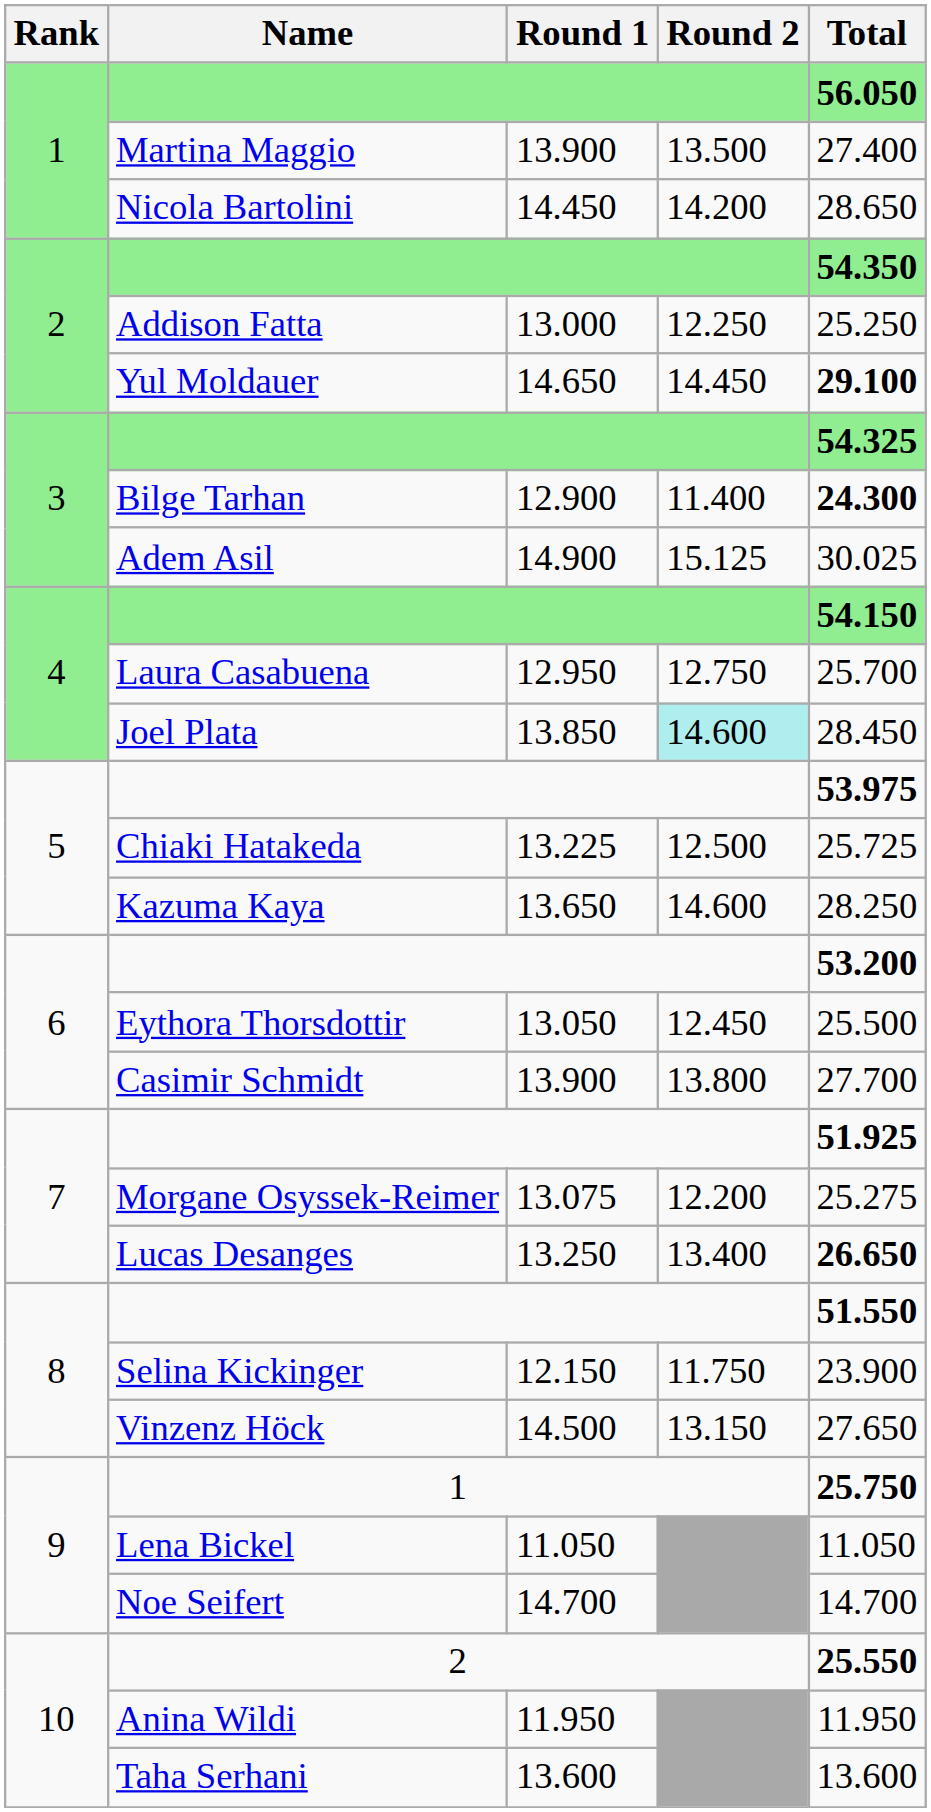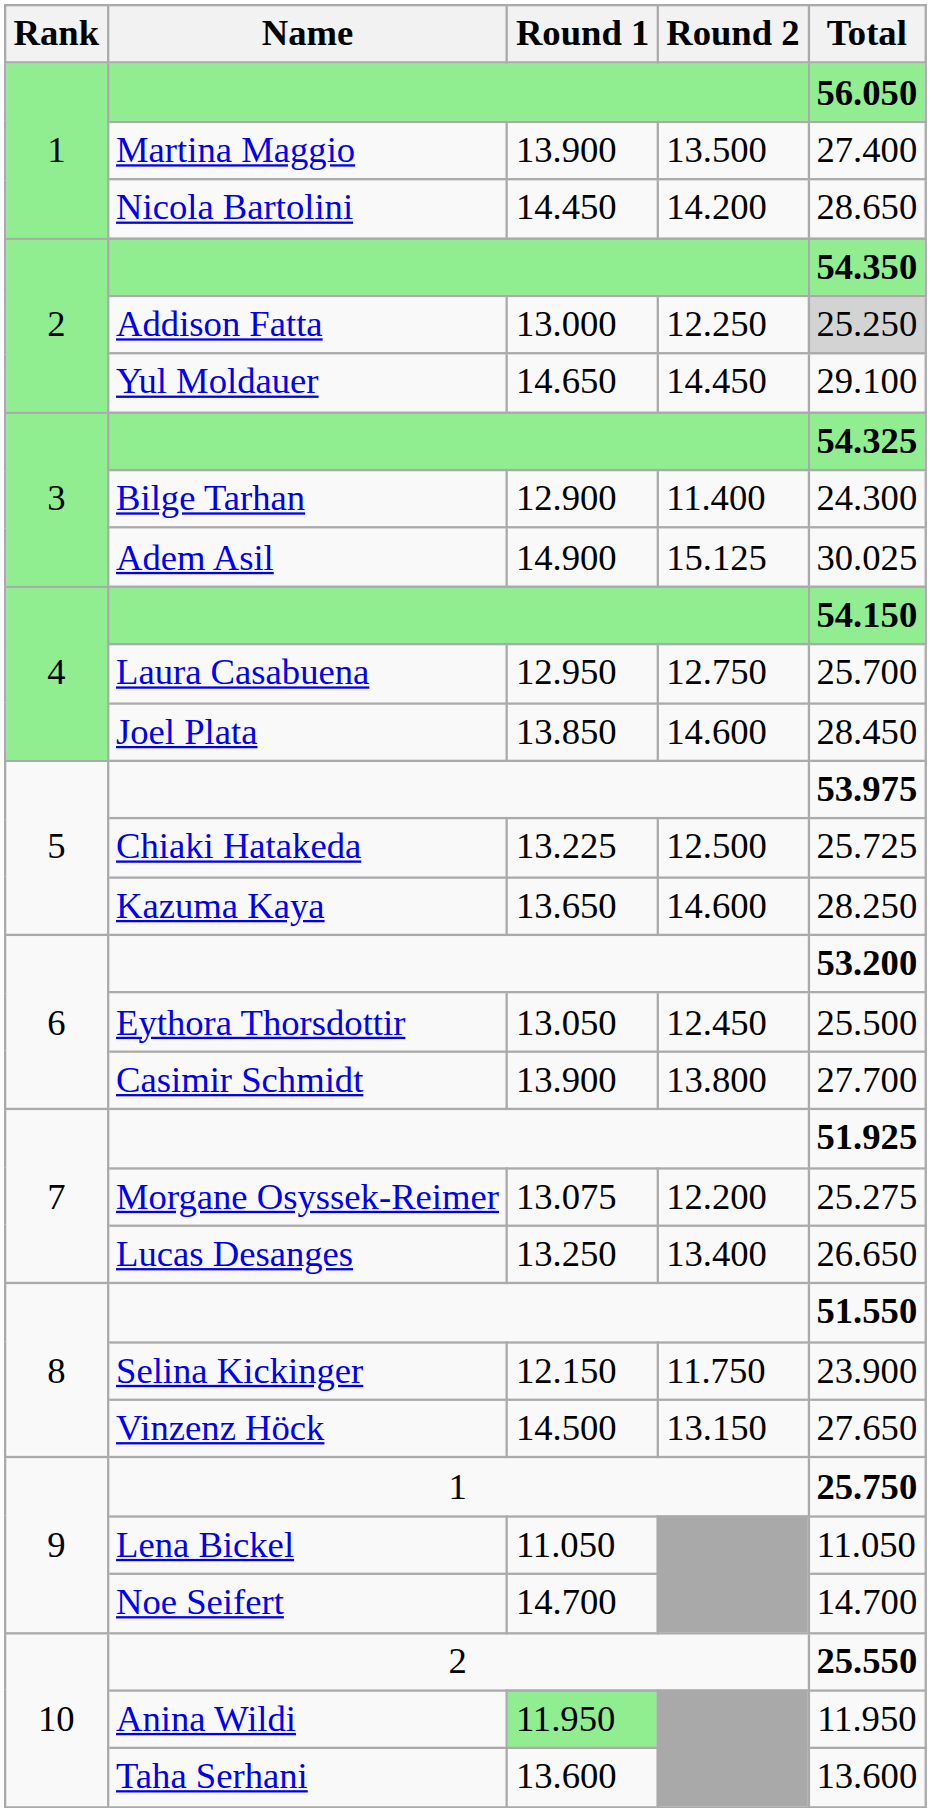(867, 324) no background -> (867, 324) lightgrey background
(867, 382) bold -> (867, 382) normal
(867, 498) bold -> (867, 498) normal
(717, 730) paleturquoise background -> (717, 730) no background
(867, 1253) bold -> (867, 1253) normal
(566, 1718) no background -> (566, 1718) lightgreen background
